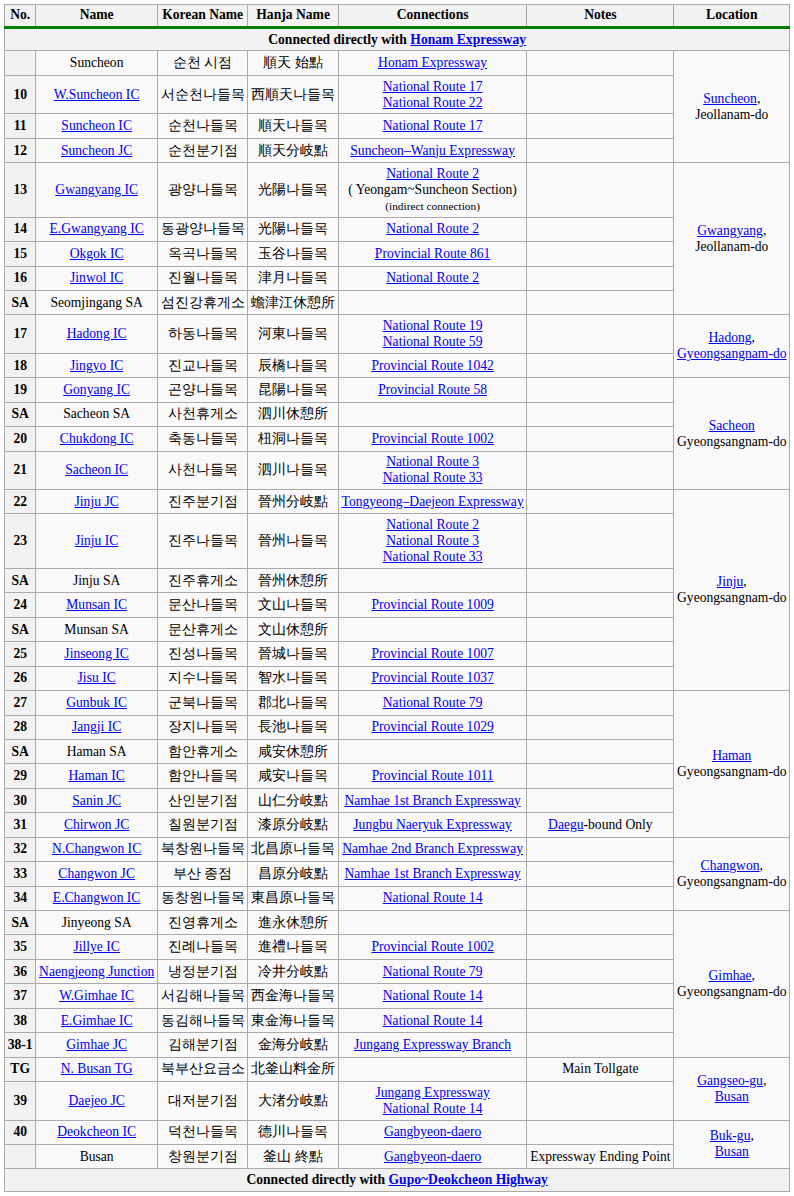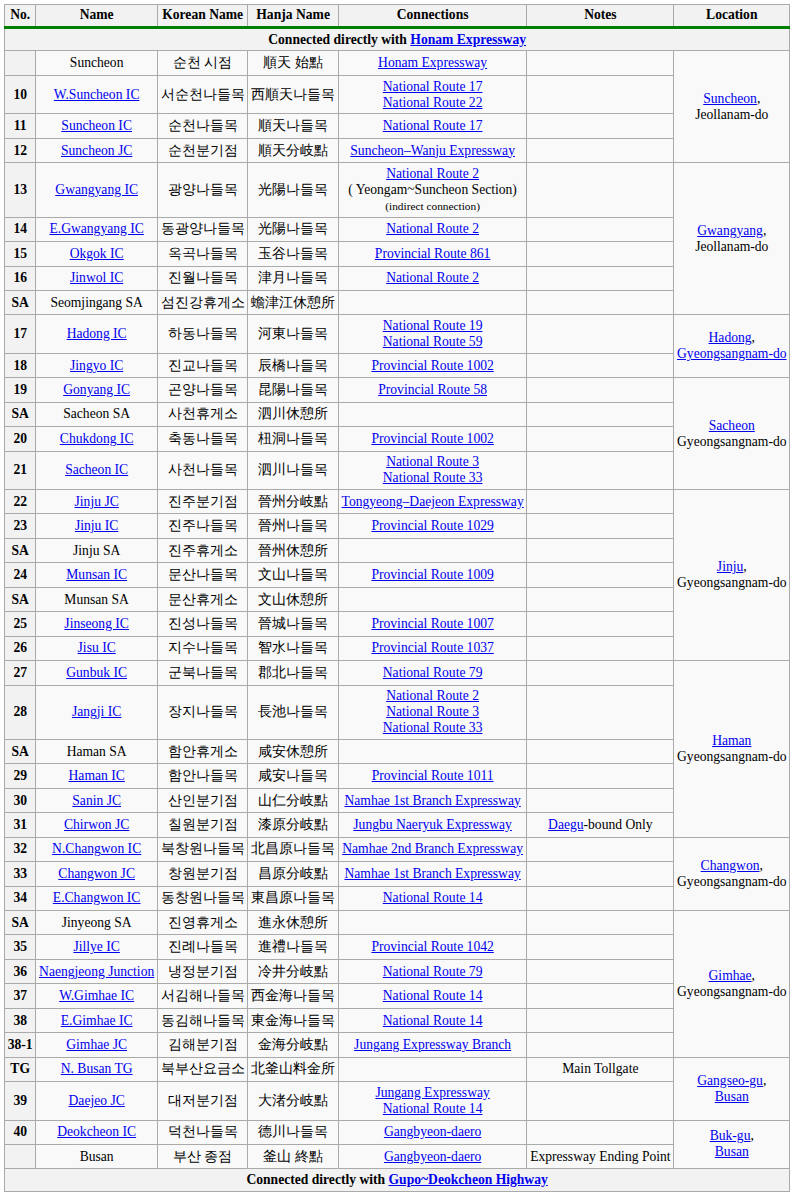(433, 365) Provincial Route 1042 -> (433, 365) Provincial Route 1002
(433, 541) National Route 2 National Route 3 National Route 33 -> (433, 526) Provincial Route 1029
(433, 727) Provincial Route 1029 -> (433, 712) National Route 2 National Route 3 National Route 33
(203, 873) 부산 종점 -> (203, 873) 창원분기점
(433, 947) Provincial Route 1002 -> (433, 947) Provincial Route 1042
(203, 1156) 창원분기점 -> (203, 1156) 부산 종점
